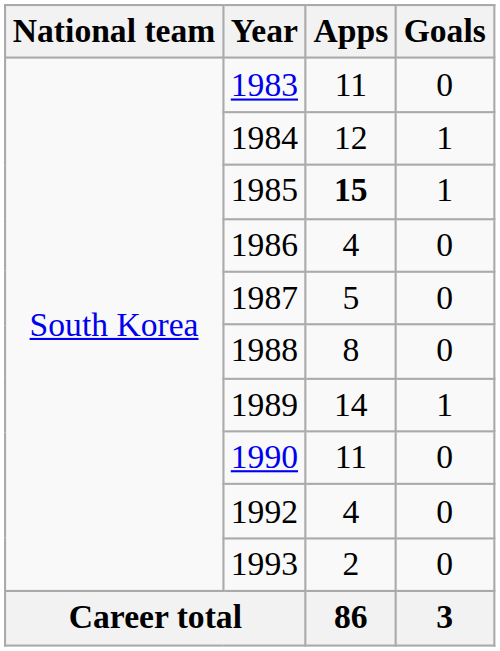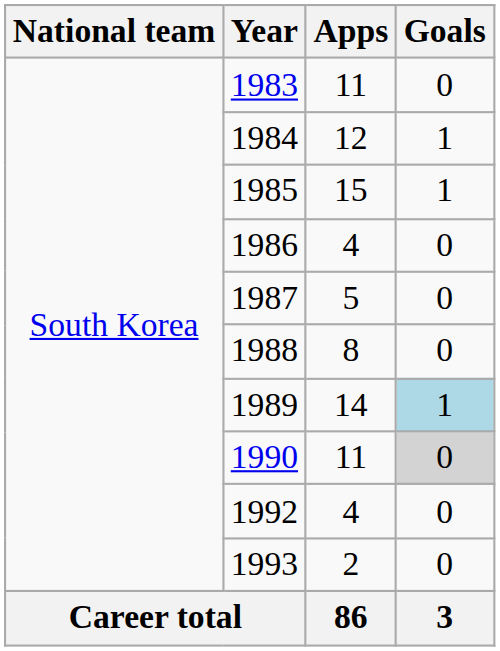(351, 191) bold -> (351, 191) normal
(445, 404) no background -> (445, 404) lightblue background
(445, 457) no background -> (445, 457) lightgrey background
